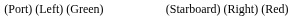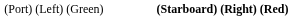(227, 9) normal -> (223, 9) bold
